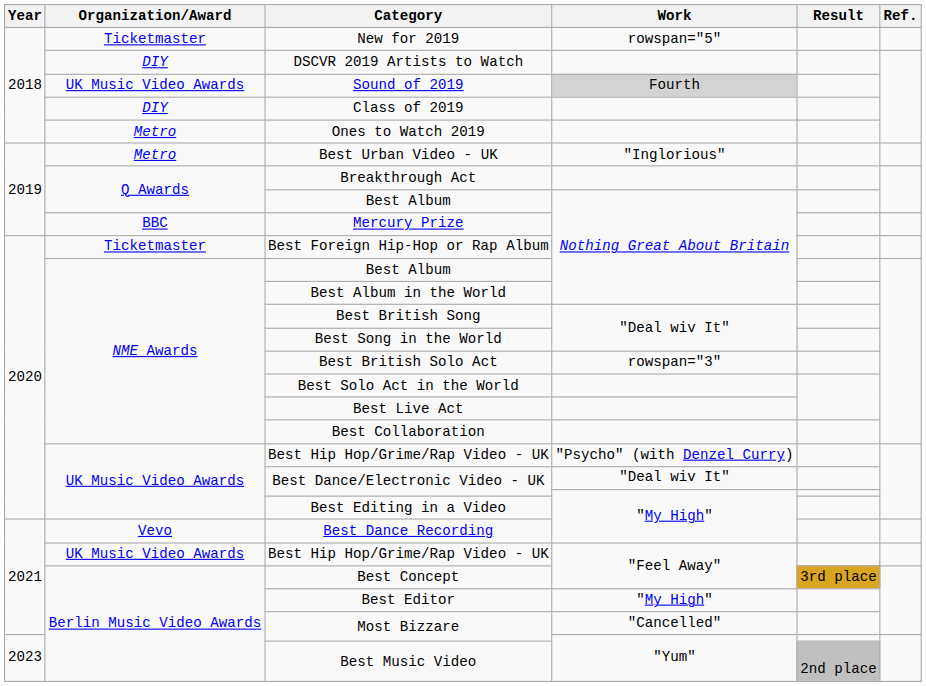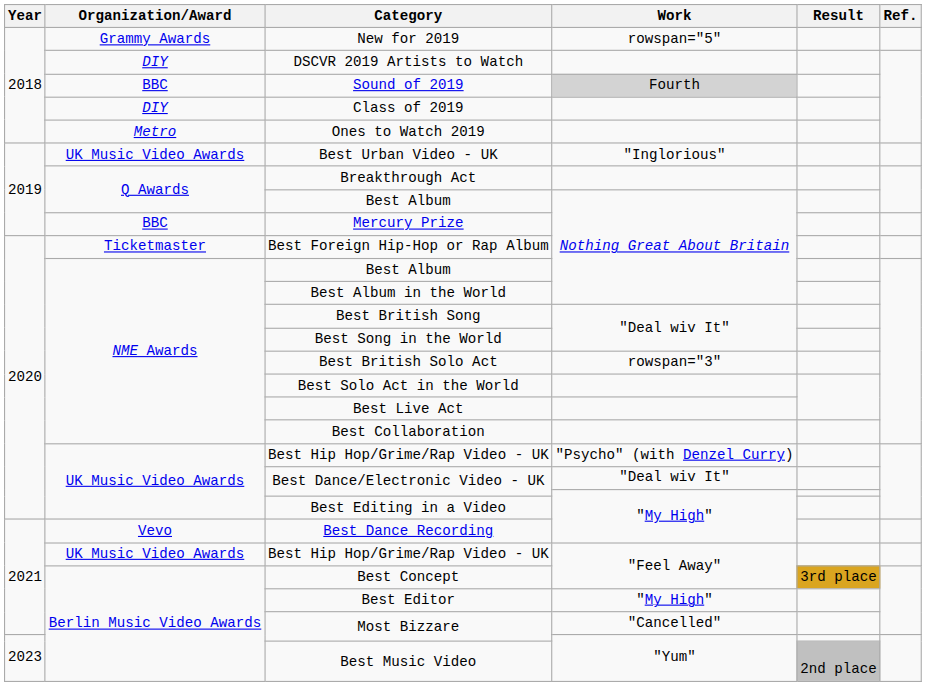(155, 39) Ticketmaster -> (155, 39) Grammy Awards
(155, 85) UK Music Video Awards -> (155, 85) BBC
(155, 155) Metro -> (155, 155) UK Music Video Awards
